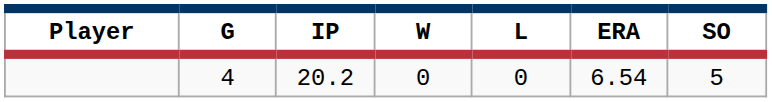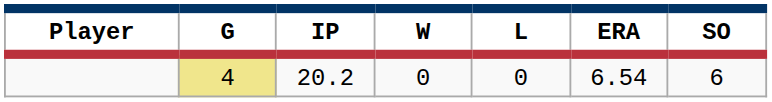(228, 78) no background -> (228, 78) khaki background
(717, 78) 5 -> (717, 78) 6
